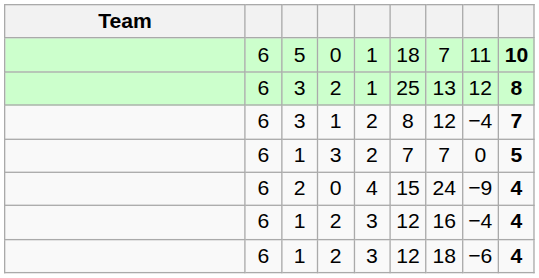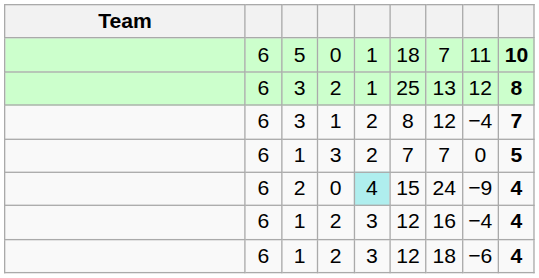(372, 188) no background -> (372, 188) paleturquoise background
